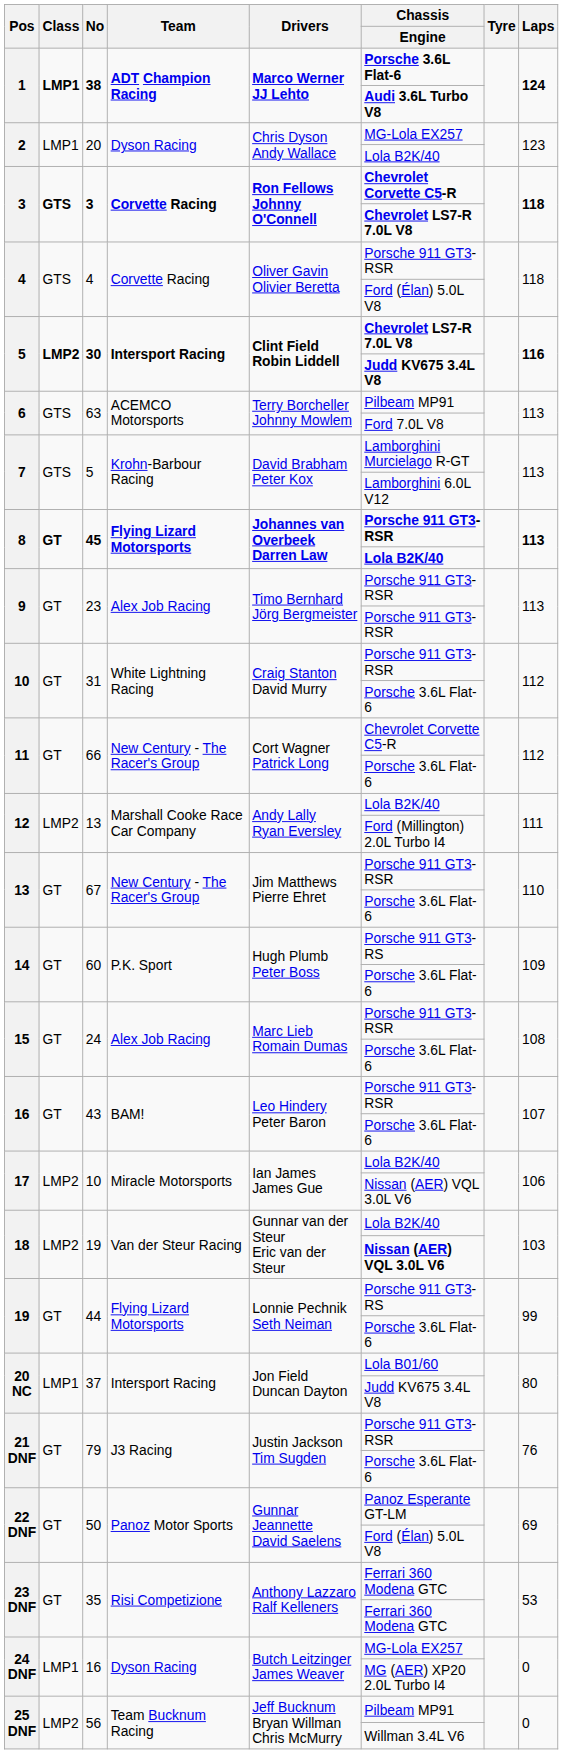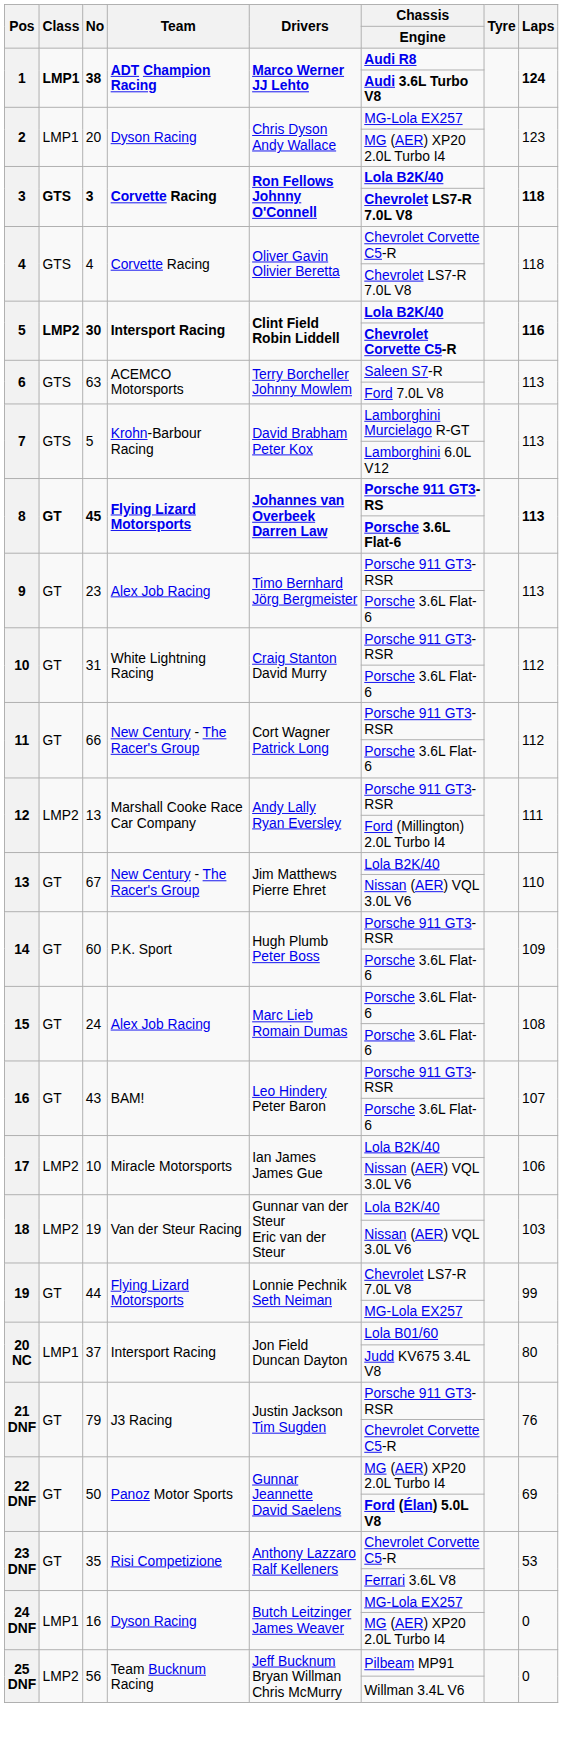(407, 67) Porsche 3.6L Flat-6 -> (390, 59) Audi R8
(402, 156) Lola B2K/40 -> (415, 148) MG (AER) XP20 2.0L Turbo I4
(410, 186) Chevrolet Corvette C5-R -> (404, 178) Lola B2K/40
(420, 260) Porsche 911 GT3-RSR -> (422, 245) Chevrolet Corvette C5-R
(414, 298) Ford (Élan) 5.0L V8 -> (415, 282) Chevrolet LS7-R 7.0L V8
(418, 335) Chevrolet LS7-R 7.0L V8 -> (404, 312) Lola B2K/40
(420, 372) Judd KV675 3.4L V8 -> (410, 342) Chevrolet Corvette C5-R
(409, 402) Pilbeam MP91 -> (403, 371) Saleen S7-R
(422, 528) Porsche 911 GT3-RSR -> (422, 497) Porsche 911 GT3-RS
(404, 558) Lola B2K/40 -> (407, 535) Porsche 3.6L Flat-6
(420, 625) Porsche 911 GT3-RSR -> (420, 610) Porsche 3.6L Flat-6
(422, 737) Chevrolet Corvette C5-R -> (420, 722) Porsche 911 GT3-RSR
(402, 804) Lola B2K/40 -> (420, 796) Porsche 911 GT3-RSR
(420, 871) Porsche 911 GT3-RSR -> (402, 863) Lola B2K/40
(420, 908) Porsche 3.6L Flat-6 -> (422, 893) Nissan (AER) VQL 3.0L V6
(420, 946) Porsche 911 GT3-RS -> (420, 930) Porsche 911 GT3-RSR
(420, 1021) Porsche 911 GT3-RSR -> (420, 1005) Porsche 3.6L Flat-6
(408, 1257) bold -> (422, 1242) normal
(420, 1298) Porsche 911 GT3-RS -> (415, 1282) Chevrolet LS7-R 7.0L V8
(420, 1335) Porsche 3.6L Flat-6 -> (413, 1312) MG-Lola EX257
(420, 1469) Porsche 3.6L Flat-6 -> (422, 1438) Chevrolet Corvette C5-R
(417, 1506) Panoz Esperante GT-LM -> (415, 1475) MG (AER) XP20 2.0L Turbo I4
(414, 1544) normal -> (416, 1513) bold
(406, 1581) Ferrari 360 Modena GTC -> (422, 1550) Chevrolet Corvette C5-R
(406, 1618) Ferrari 360 Modena GTC -> (410, 1580) Ferrari 3.6L V8
